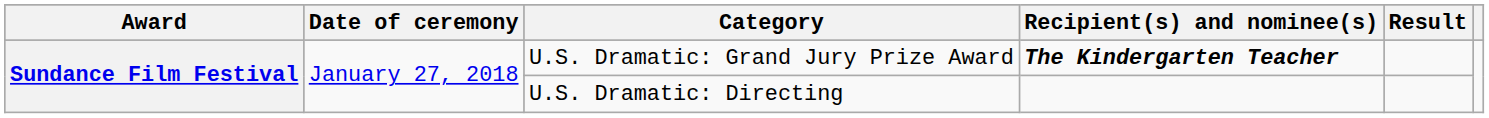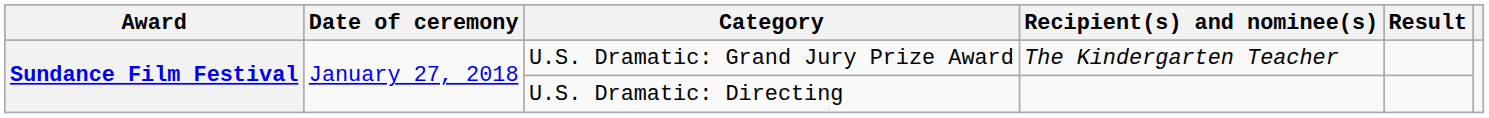(1182, 58) bold -> (1182, 58) normal
